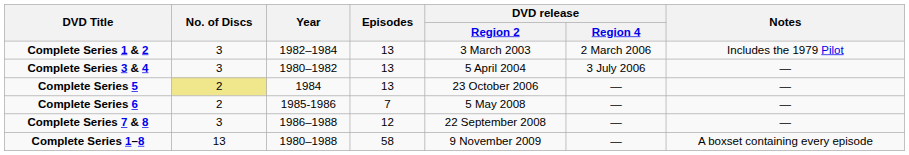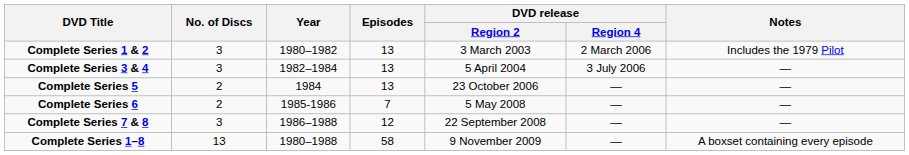(308, 50) 1982–1984 -> (308, 50) 1980–1982
(308, 68) 1980–1982 -> (308, 68) 1982–1984
(219, 86) khaki background -> (219, 86) no background
